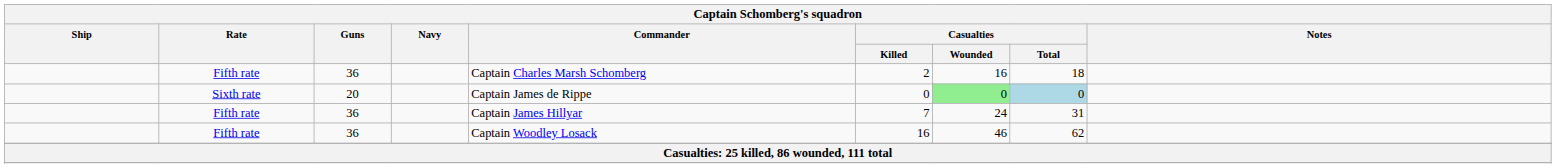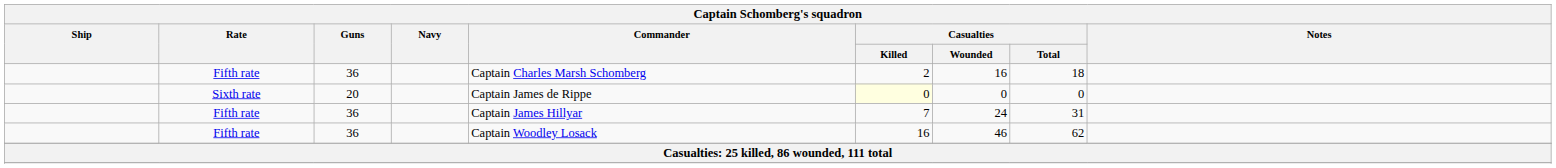(926, 93) no background -> (926, 93) lightyellow background
(1004, 93) lightgreen background -> (1004, 93) no background
(1081, 93) lightblue background -> (1081, 93) no background
